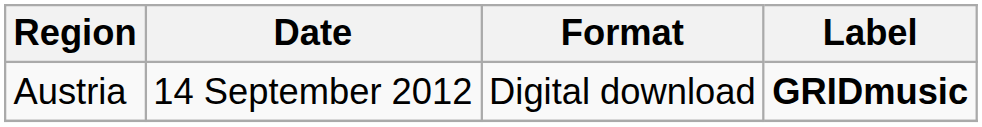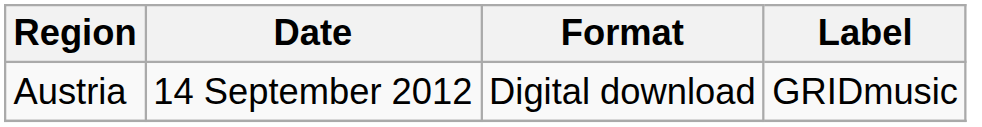(870, 90) bold -> (865, 90) normal
